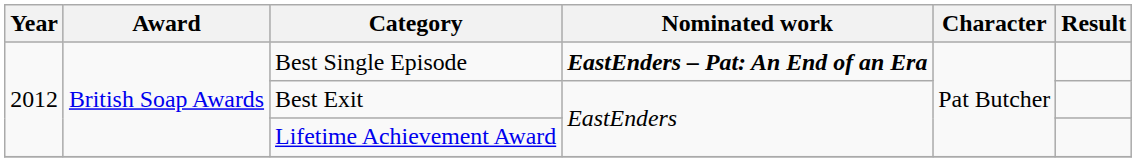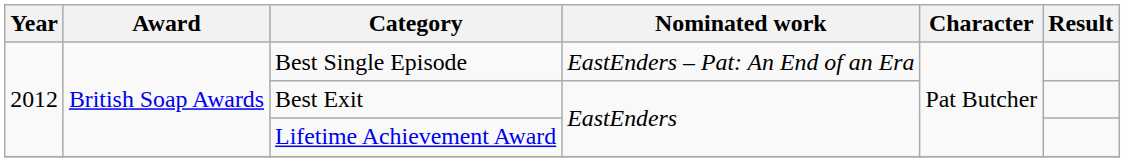(747, 61) bold -> (741, 61) normal
